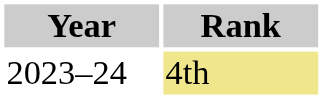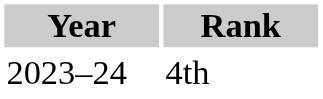(188, 72) khaki background -> (188, 72) no background
